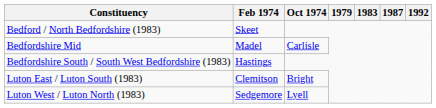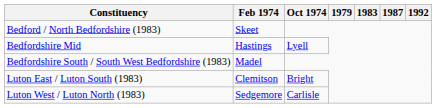(249, 45) Madel -> (253, 45) Hastings
(303, 45) Carlisle -> (298, 45) Lyell
(253, 62) Hastings -> (249, 62) Madel
(298, 95) Lyell -> (303, 95) Carlisle
